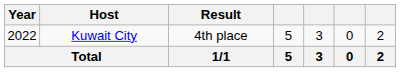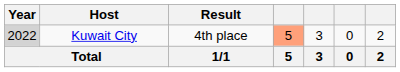(22, 35) no background -> (22, 35) lightgrey background
(288, 35) no background -> (288, 35) lightsalmon background
